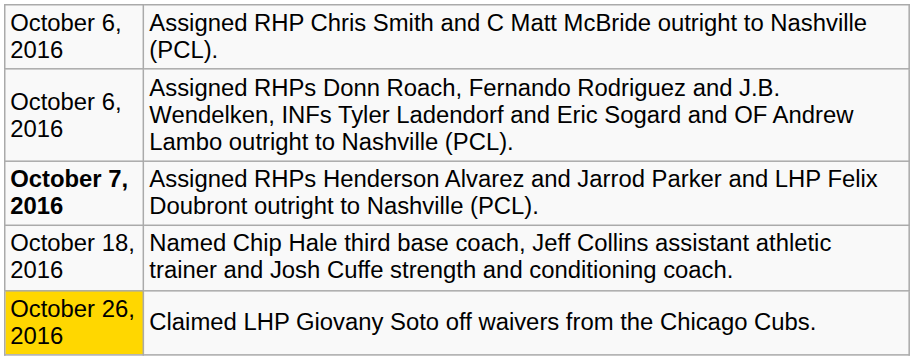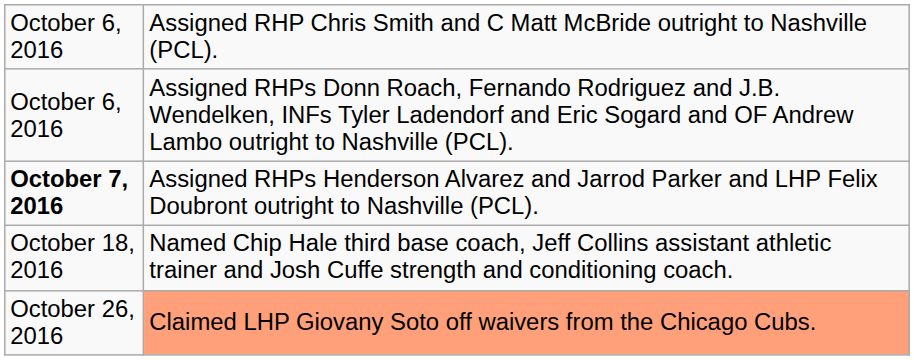(73, 322) gold background -> (73, 322) no background
(483, 322) no background -> (483, 322) lightsalmon background
